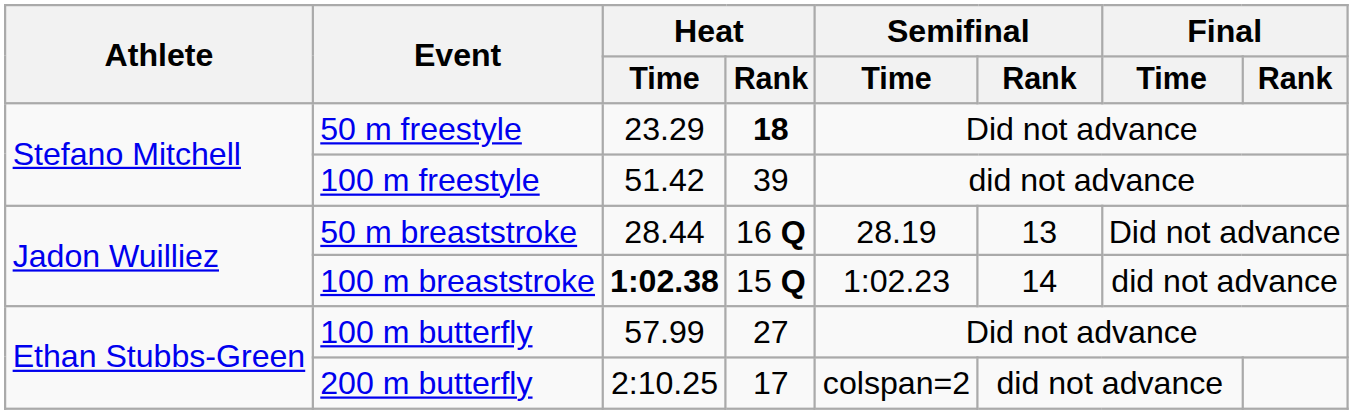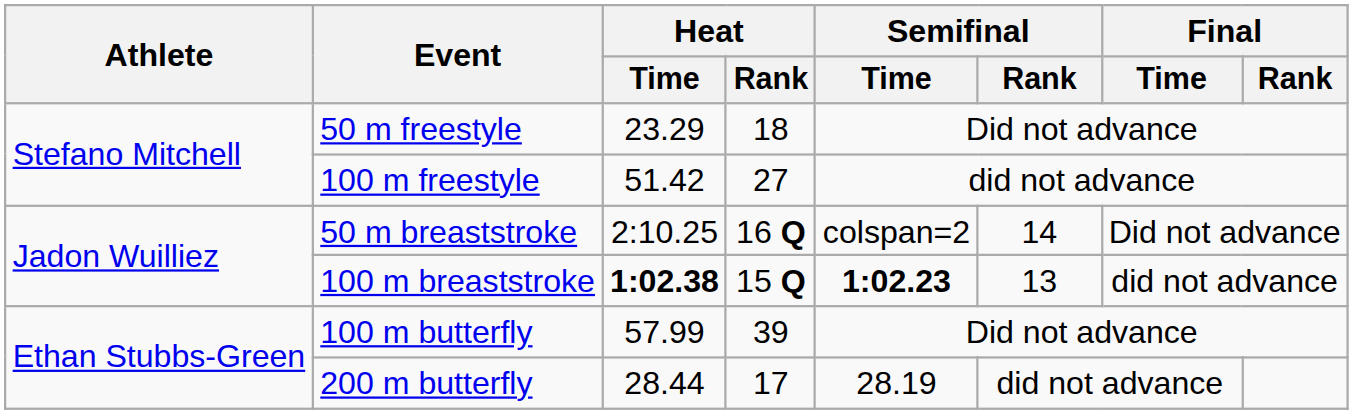(771, 129) bold -> (771, 129) normal
(771, 180) 39 -> (771, 180) 27
(664, 231) 28.44 -> (664, 231) 2:10.25
(896, 231) 28.19 -> (896, 231) colspan=2
(1039, 231) 13 -> (1039, 231) 14
(896, 282) normal -> (896, 282) bold
(1039, 282) 14 -> (1039, 282) 13
(771, 332) 27 -> (771, 332) 39
(664, 383) 2:10.25 -> (664, 383) 28.44
(896, 383) colspan=2 -> (896, 383) 28.19
